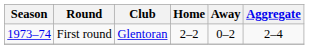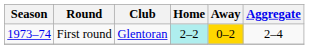(189, 34) no background -> (189, 34) paleturquoise background
(226, 34) no background -> (226, 34) gold background
